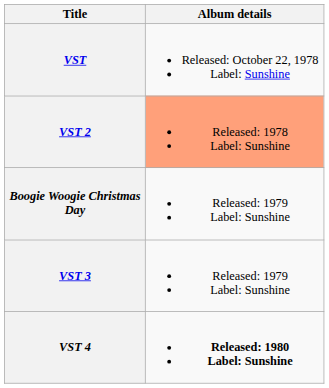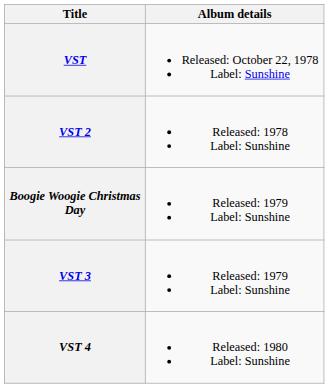(235, 139) lightsalmon background -> (235, 139) no background
(235, 354) bold -> (235, 354) normal
